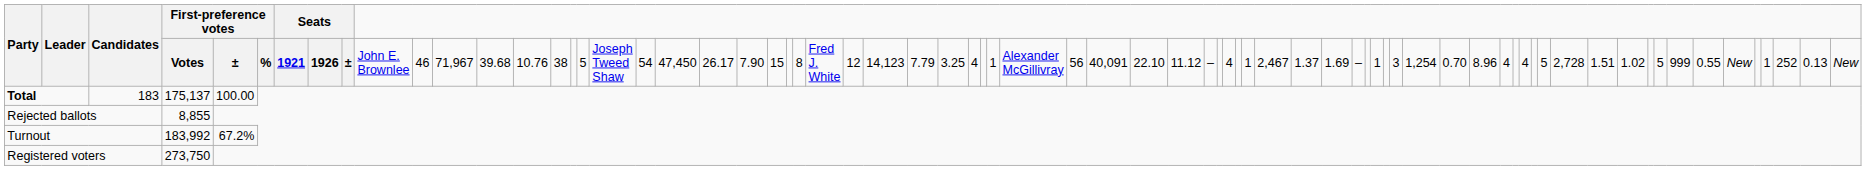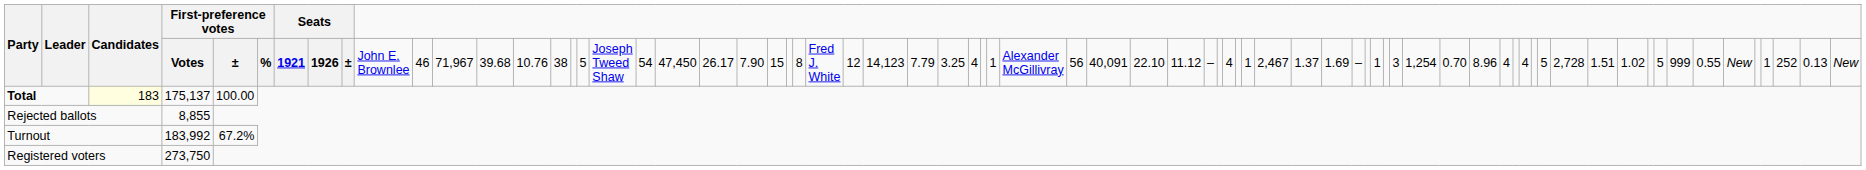(149, 96) no background -> (149, 96) lightyellow background
